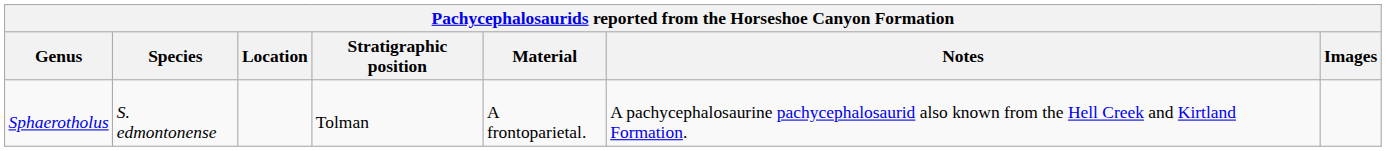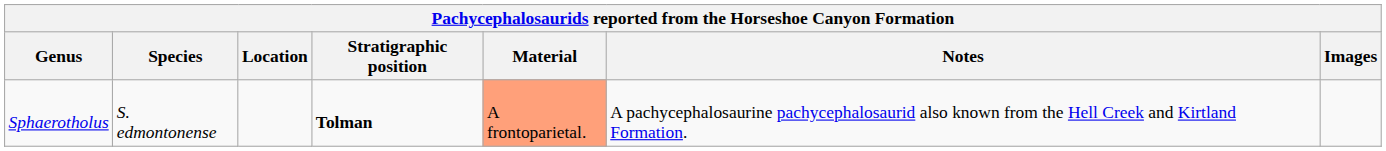(342, 122) normal -> (344, 122) bold
(537, 122) no background -> (537, 122) lightsalmon background
